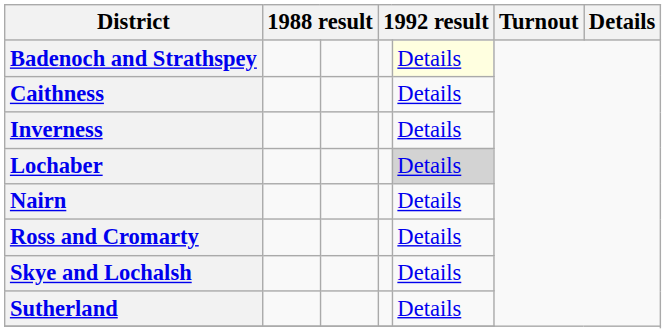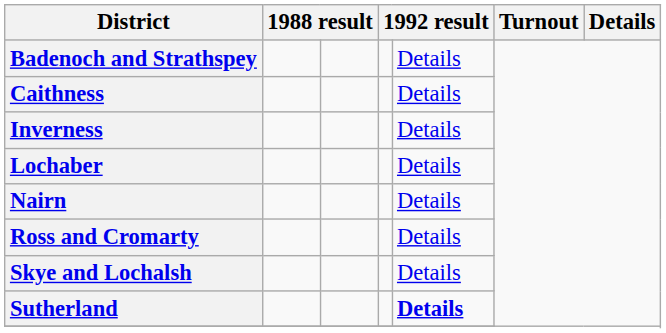(429, 58) lightyellow background -> (429, 58) no background
(429, 165) lightgrey background -> (429, 165) no background
(429, 308) normal -> (430, 308) bold
